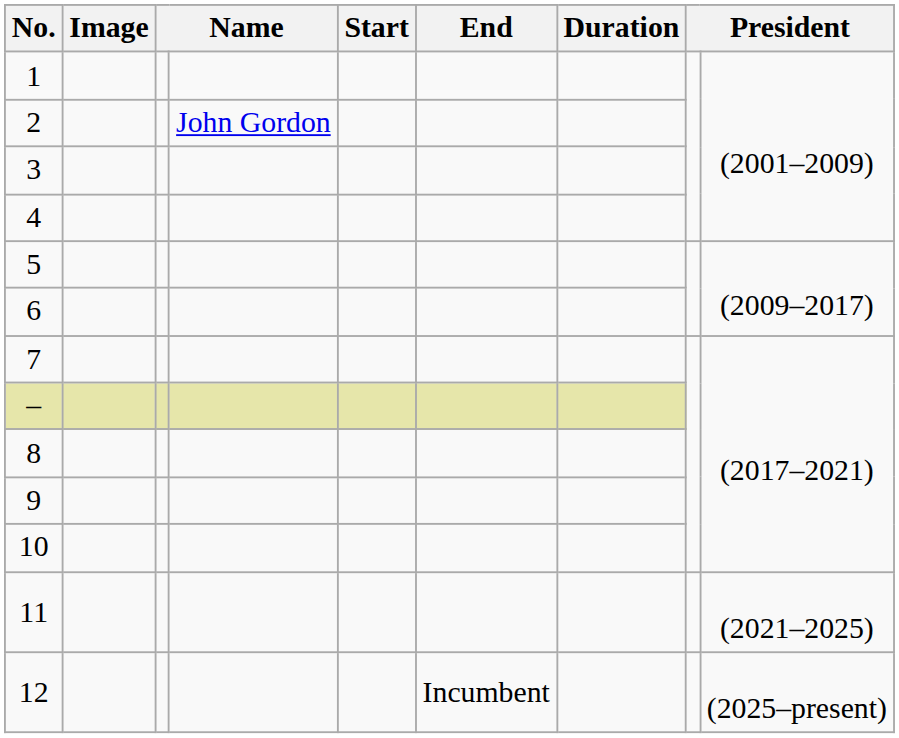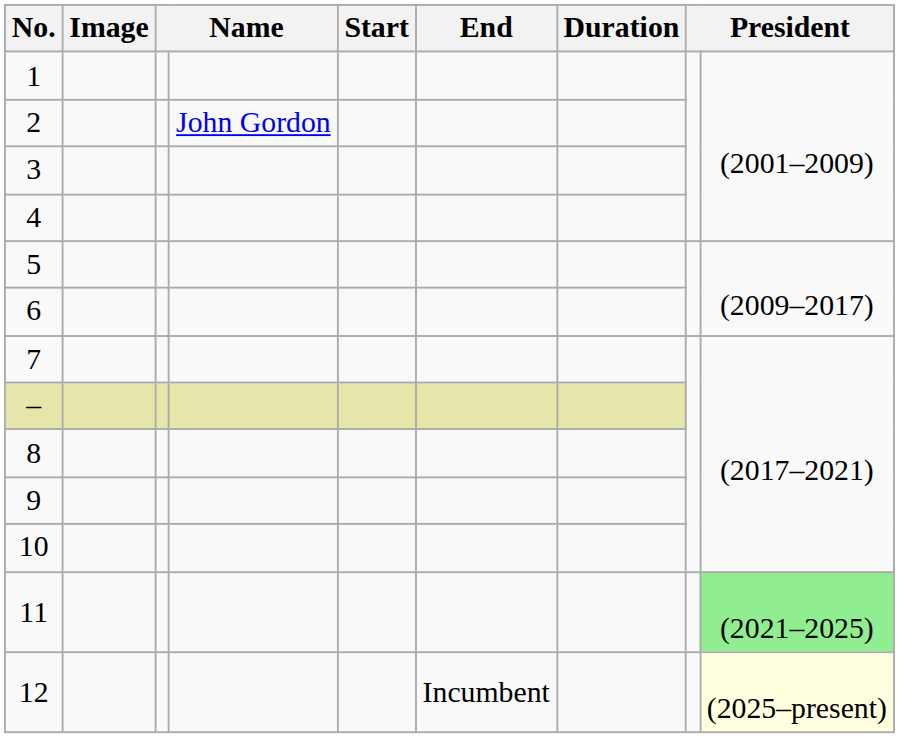(797, 627) no background -> (797, 627) lightgreen background
(797, 708) no background -> (797, 708) lightyellow background
